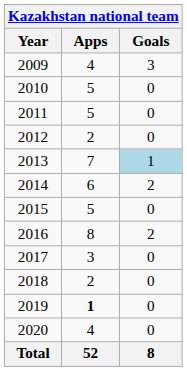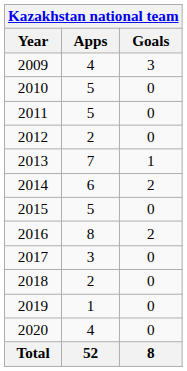(151, 161) lightblue background -> (151, 161) no background
(90, 305) bold -> (90, 305) normal
